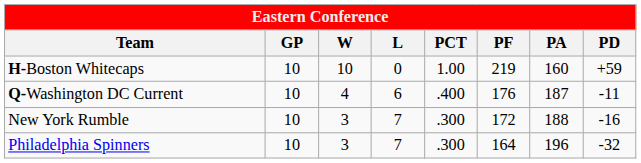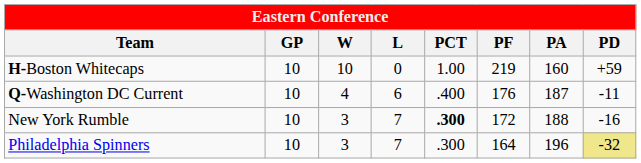(451, 119) normal -> (451, 119) bold
(609, 145) no background -> (609, 145) khaki background
